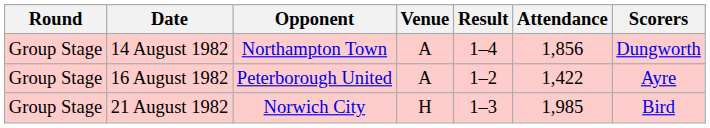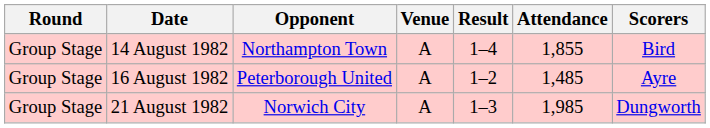(562, 48) 1,856 -> (562, 48) 1,855
(659, 48) Dungworth -> (659, 48) Bird
(562, 78) 1,422 -> (562, 78) 1,485
(425, 107) H -> (425, 107) A
(659, 107) Bird -> (659, 107) Dungworth
